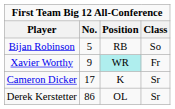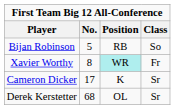(89, 63) 9 -> (89, 63) 8
(89, 96) 86 -> (89, 96) 68
